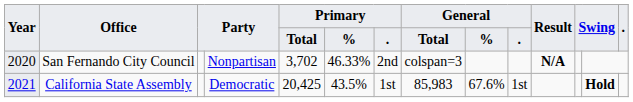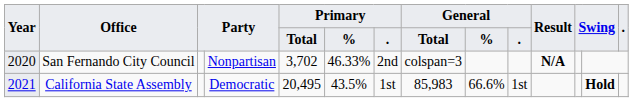(302, 85) 20,425 -> (302, 85) 20,495
(487, 85) 67.6% -> (487, 85) 66.6%
